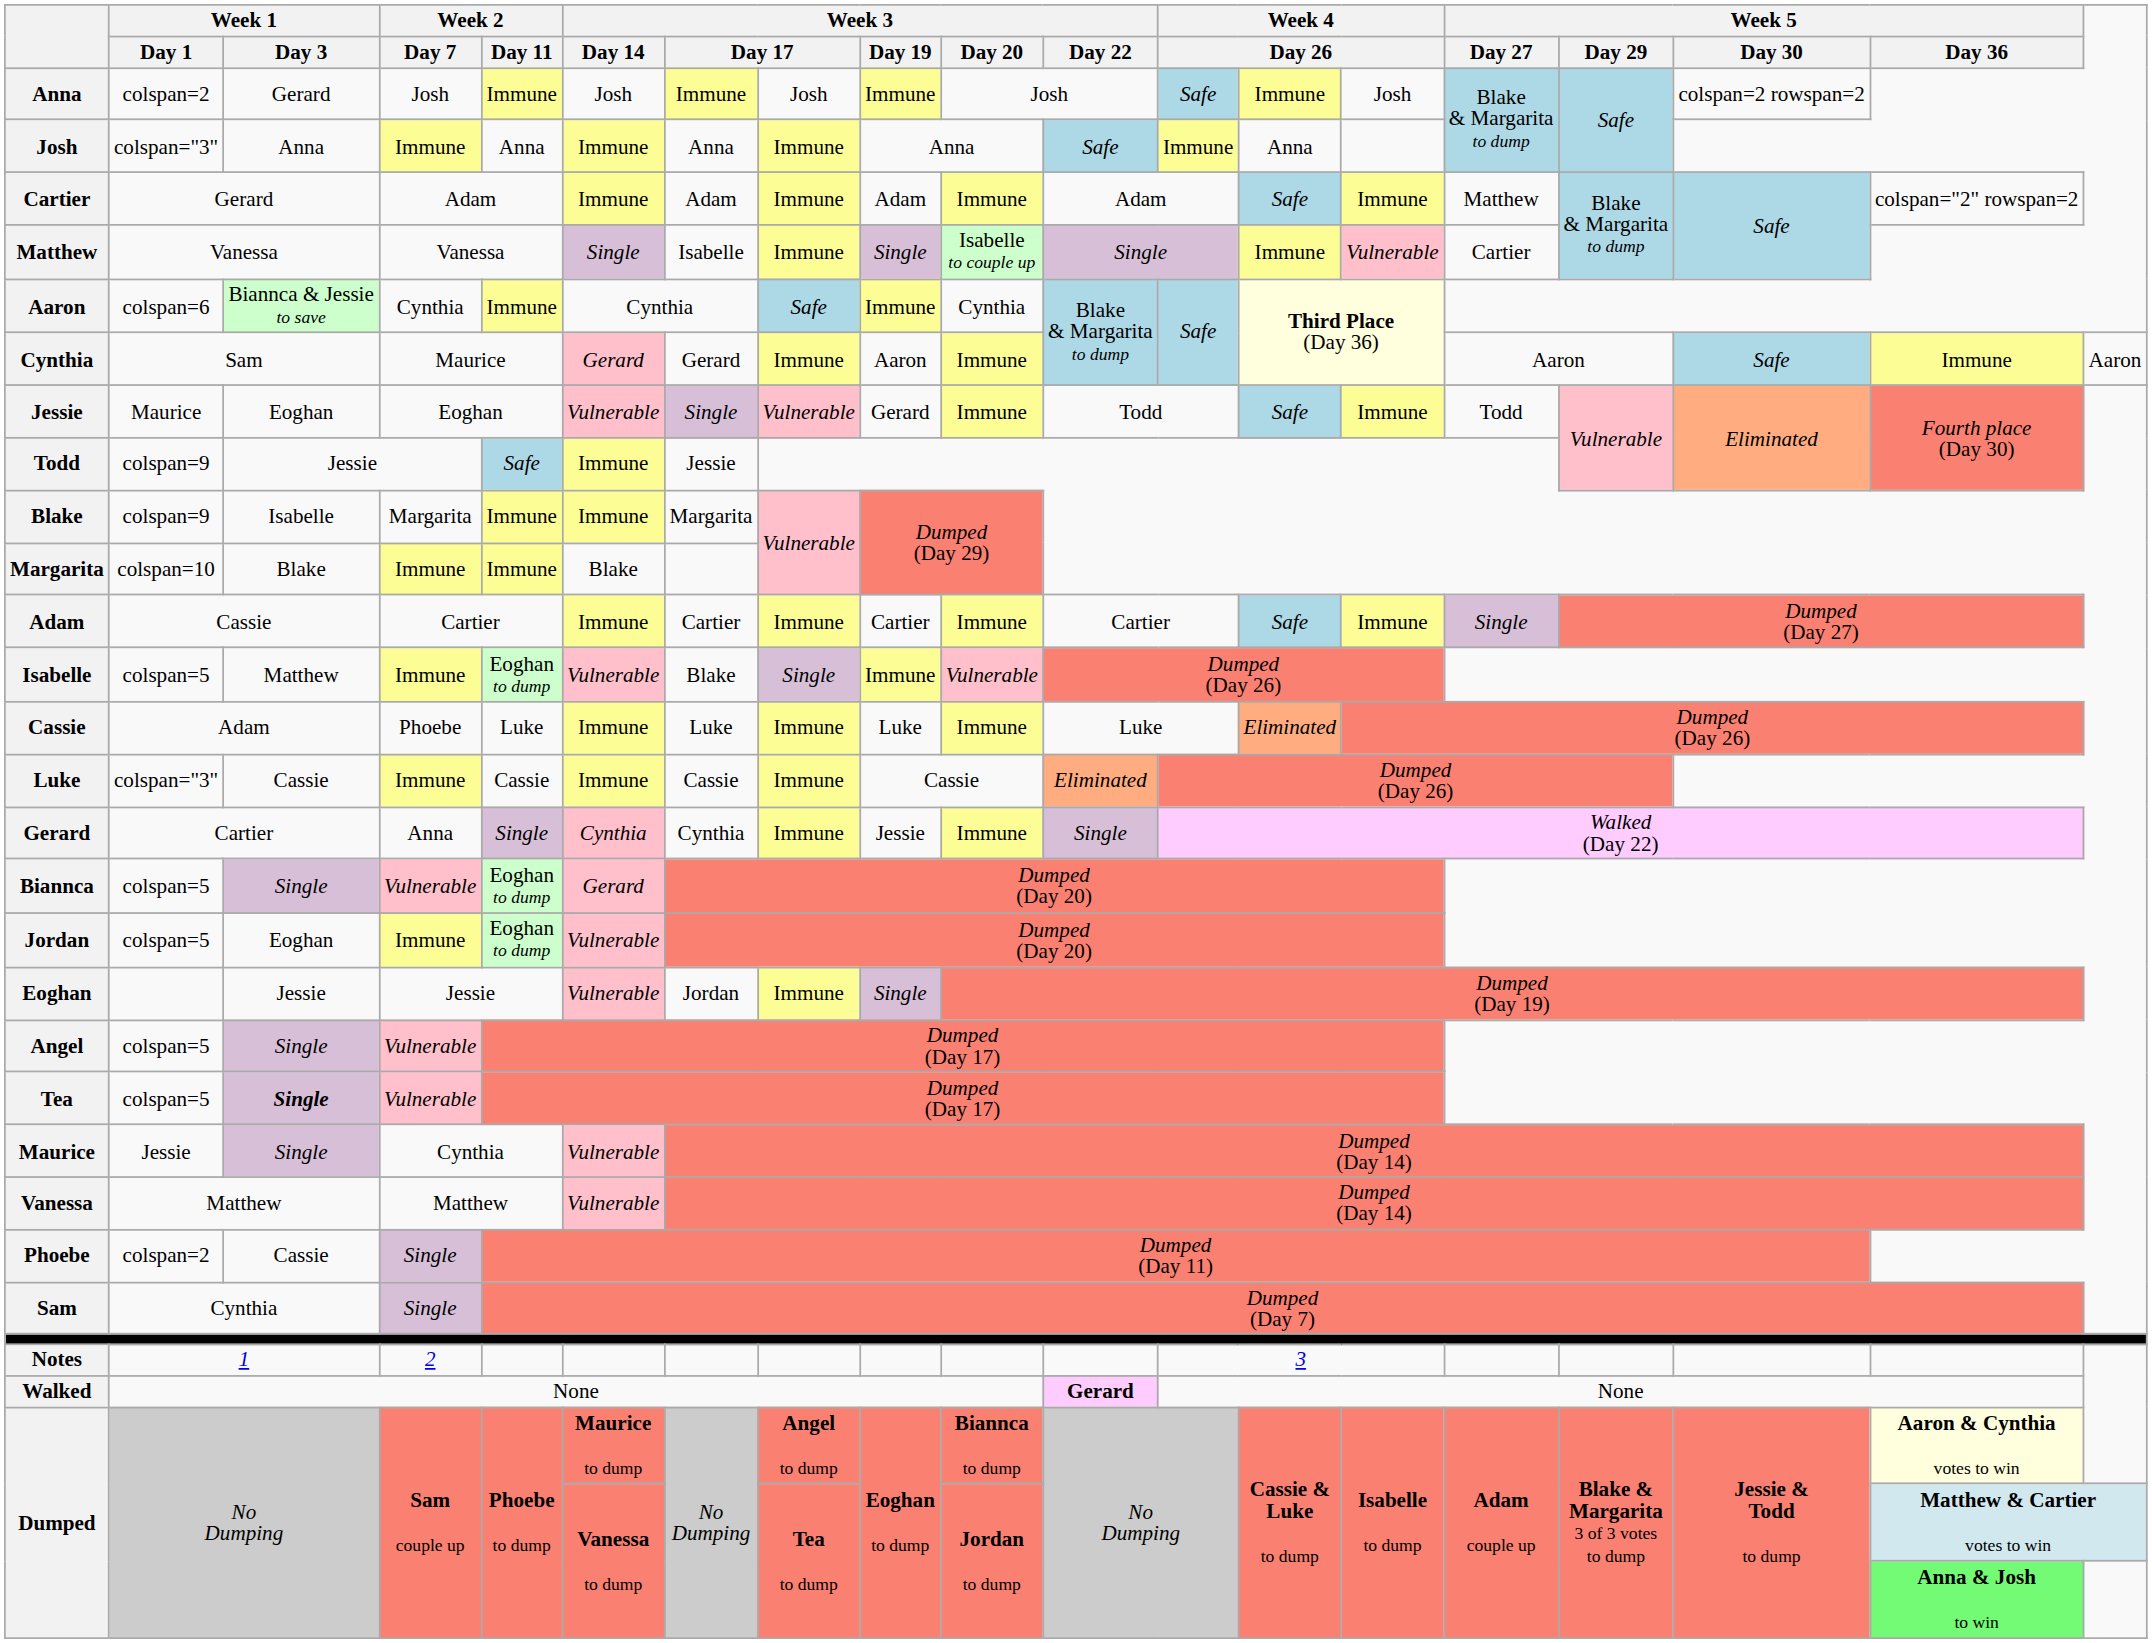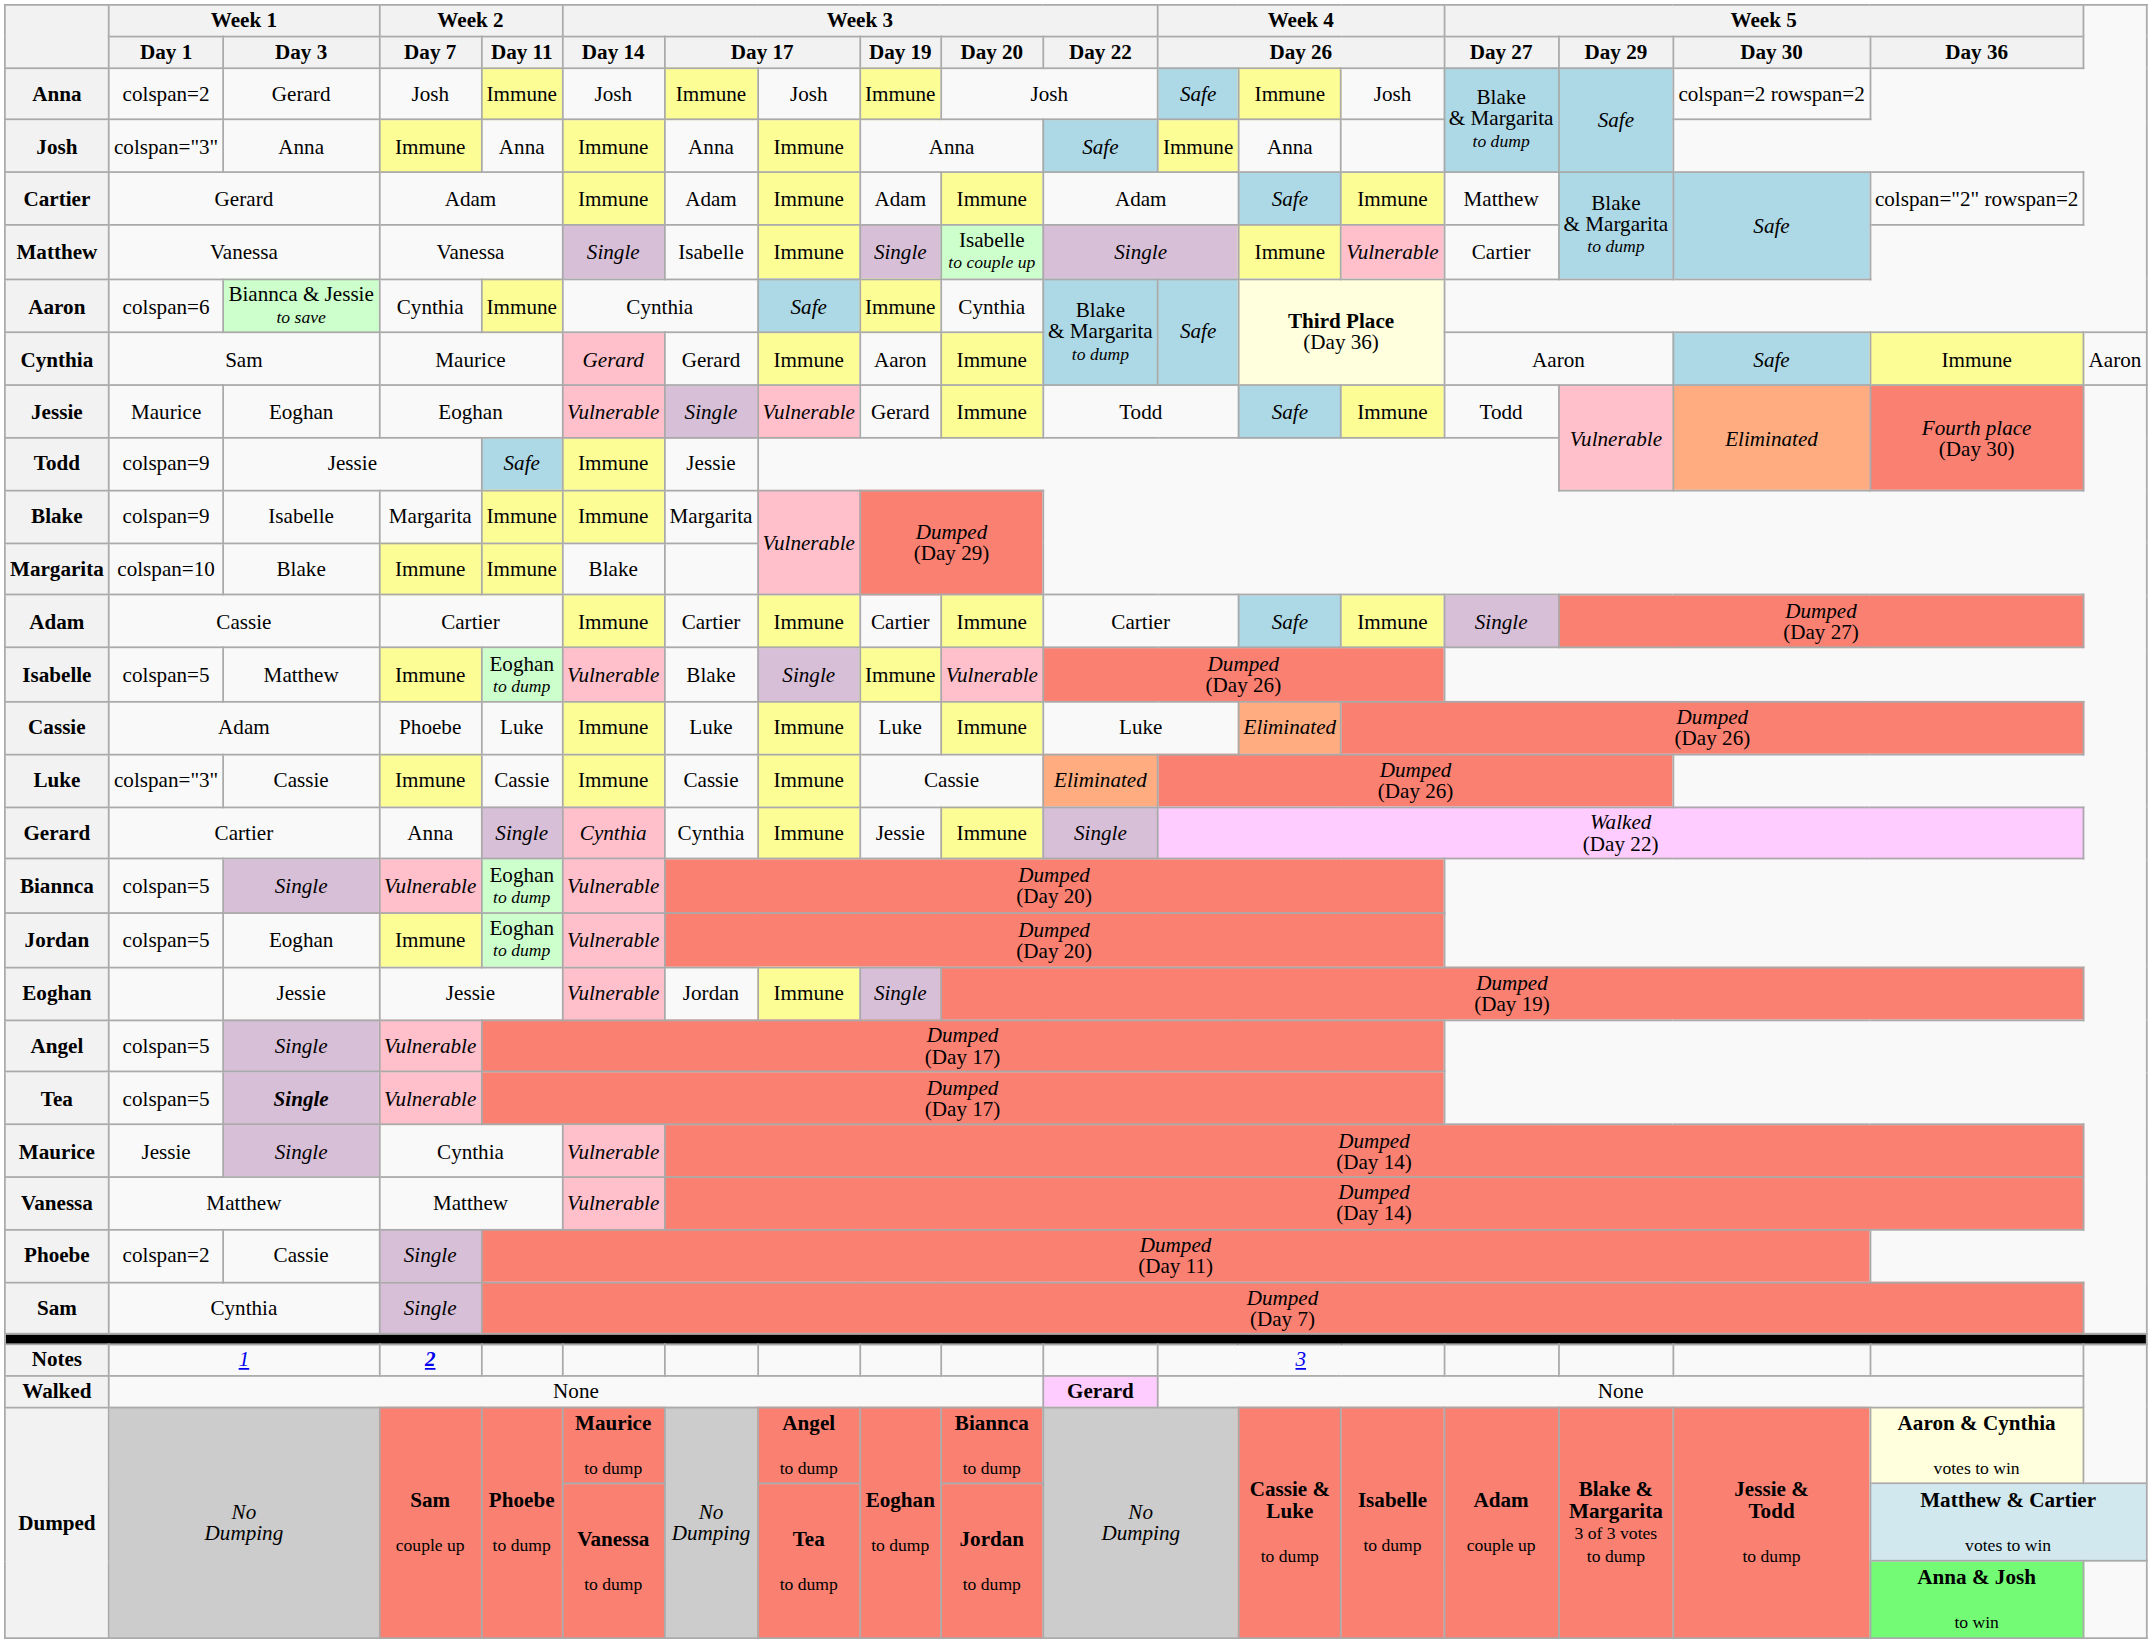(613, 886) Gerard -> (613, 886) Vulnerable
(430, 1360) normal -> (430, 1360) bold
